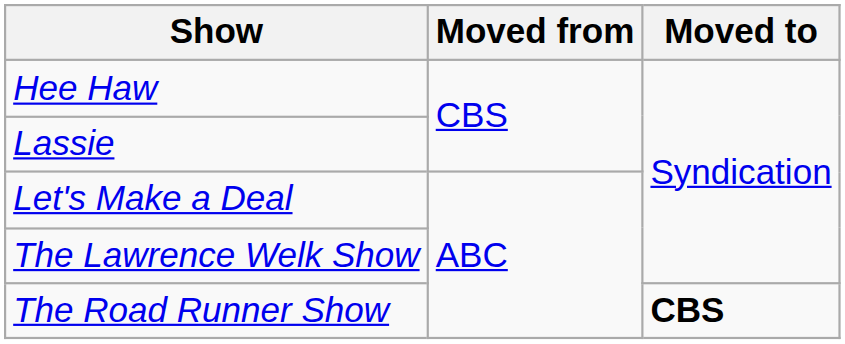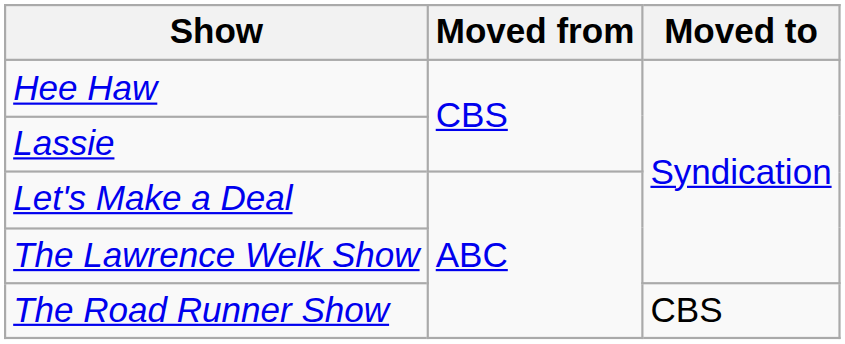(687, 310) bold -> (686, 310) normal
